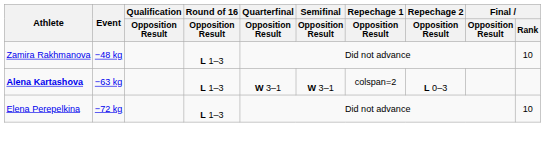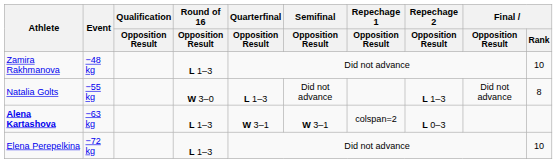+ row: (32, 92)
